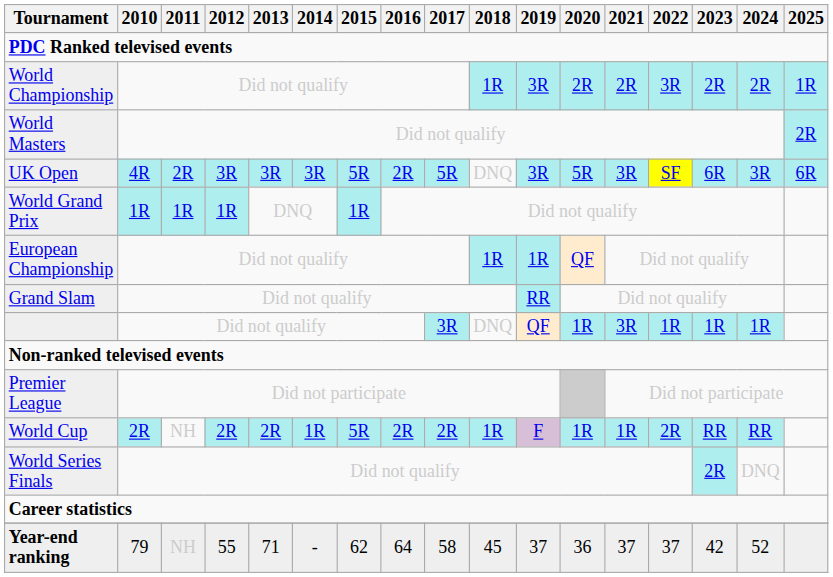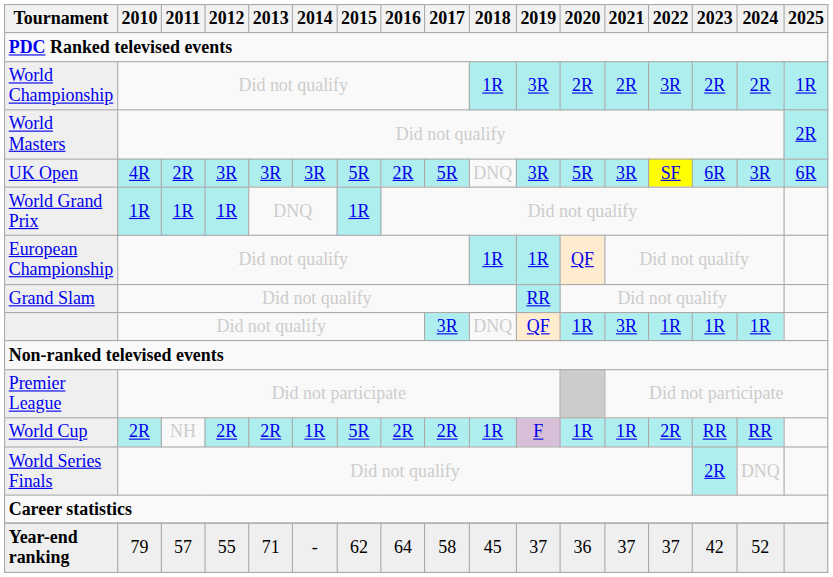(183, 547) NH -> (183, 547) 57
